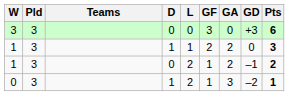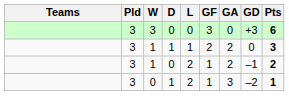columns swapped: (103, 13) <-> (14, 13)
